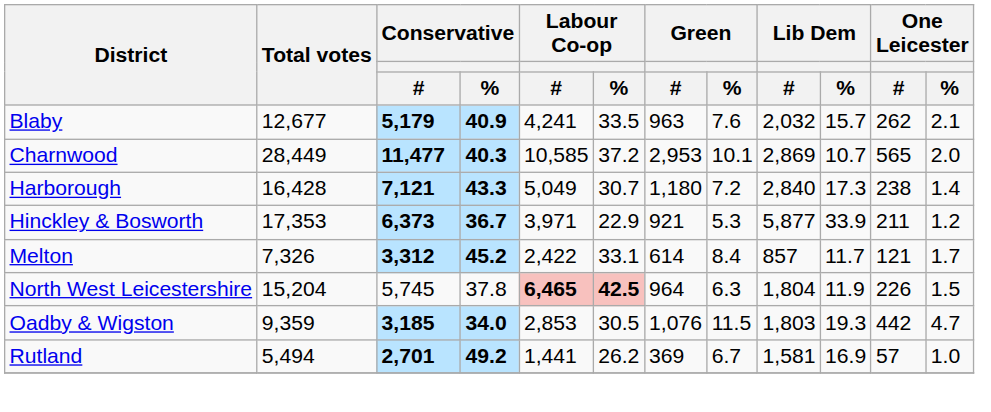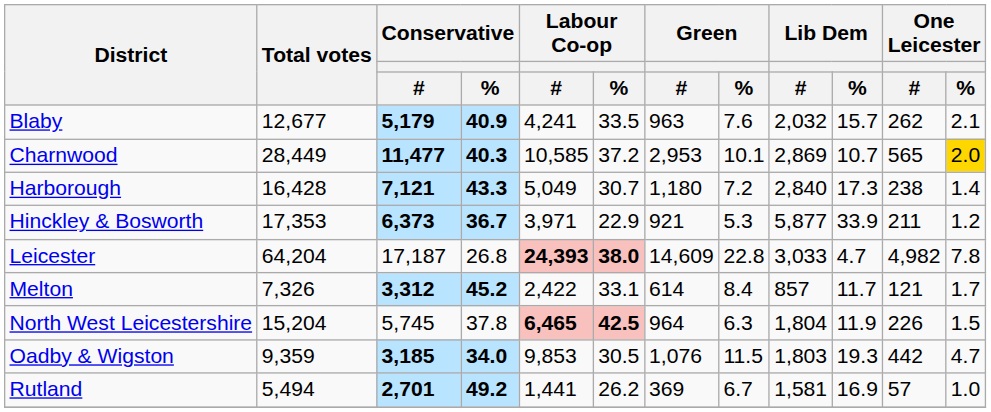(945, 155) no background -> (965, 155) gold background
+ row: (52, 255)
(550, 322) 2,853 -> (550, 356) 9,853
